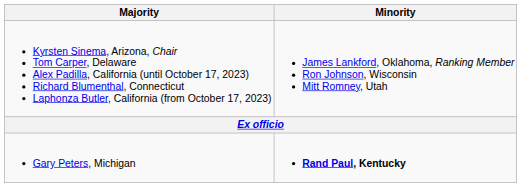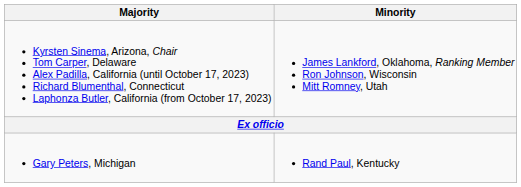(395, 163) bold -> (395, 163) normal
